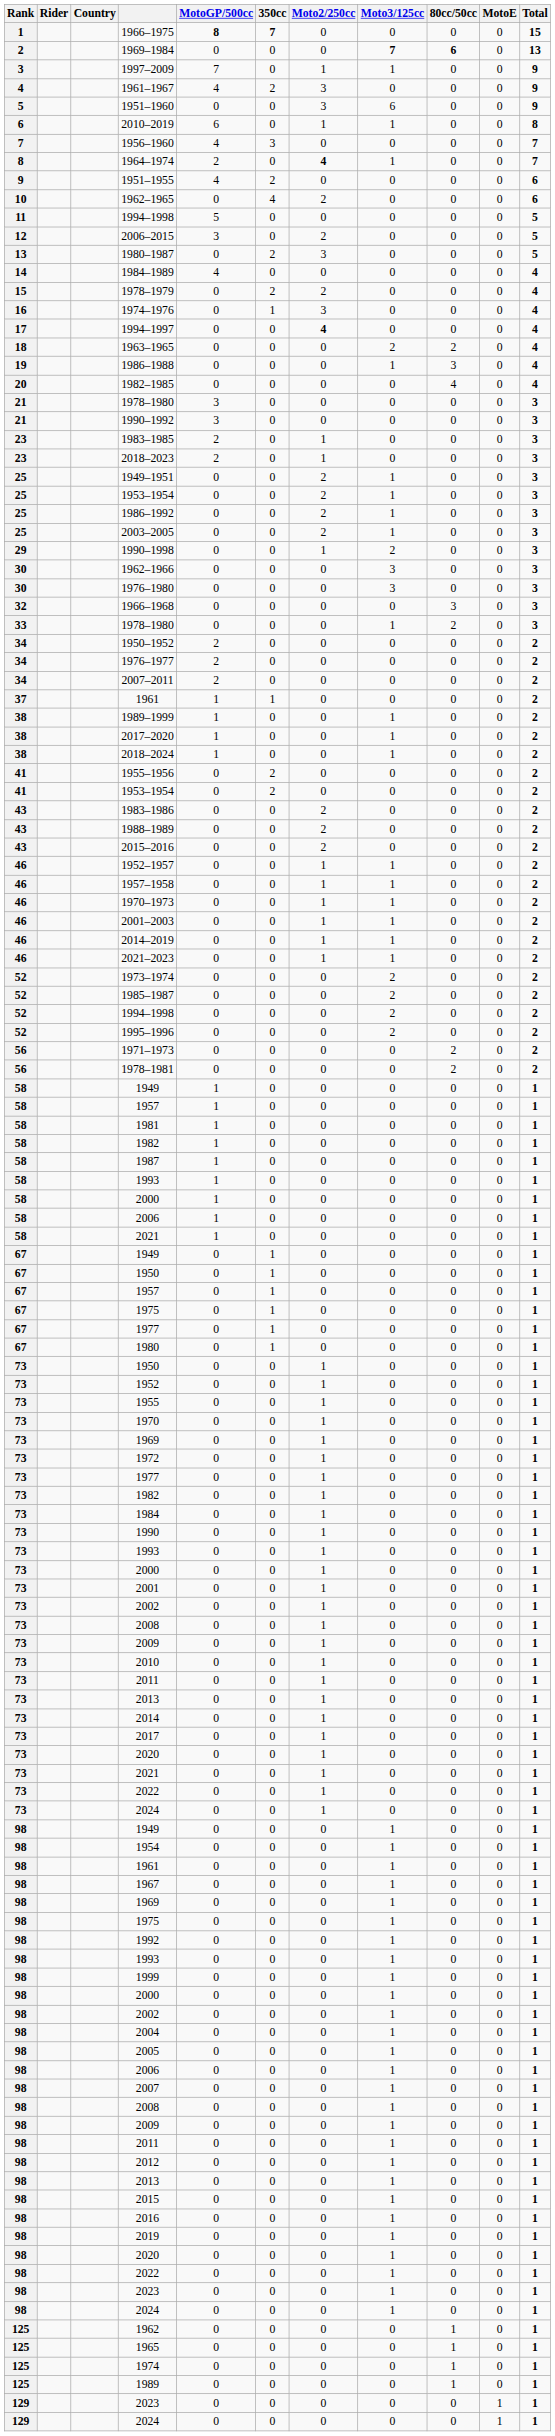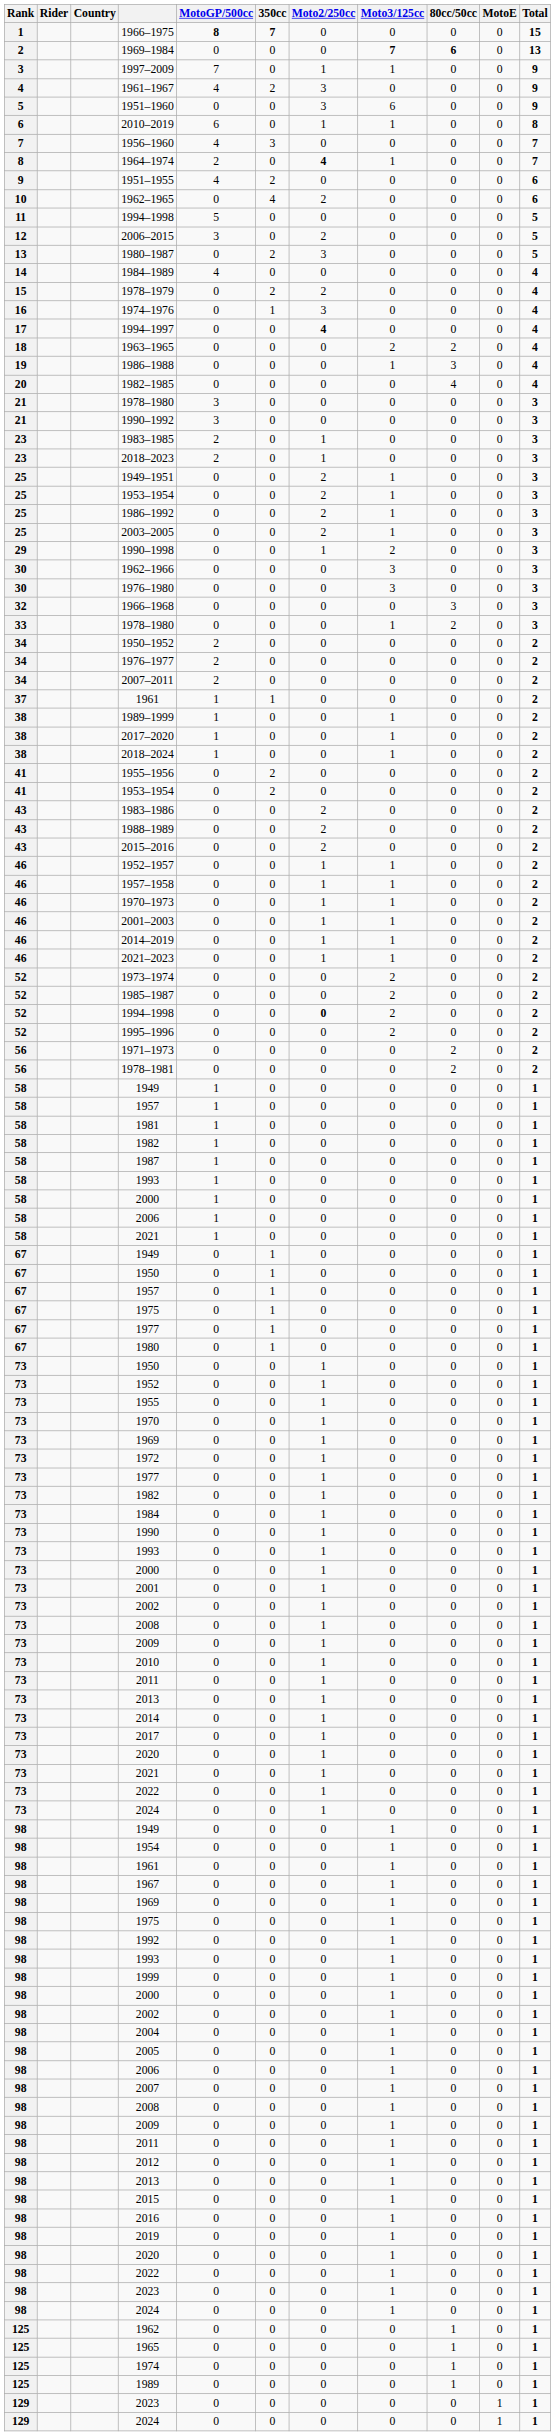(324, 1014) normal -> (324, 1014) bold
